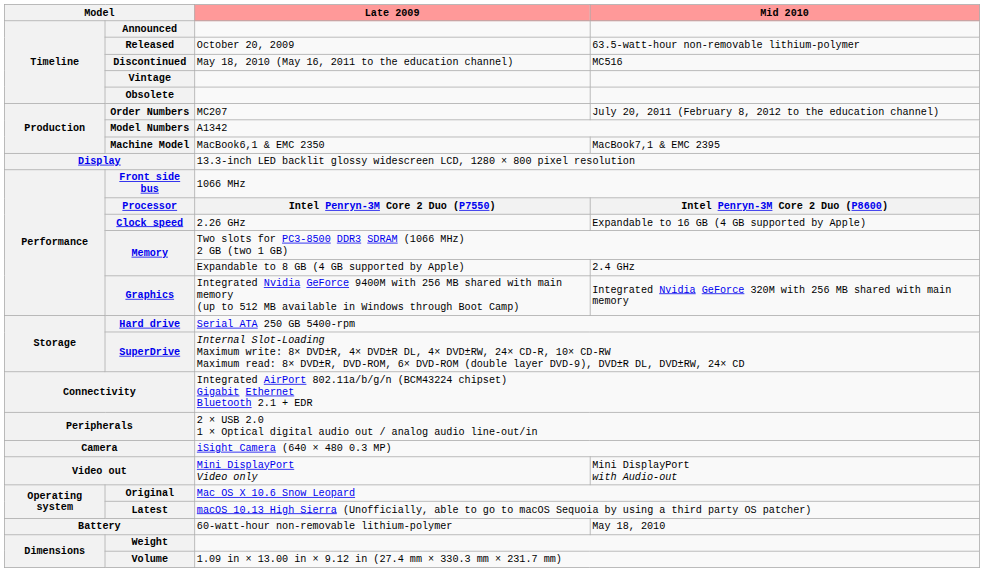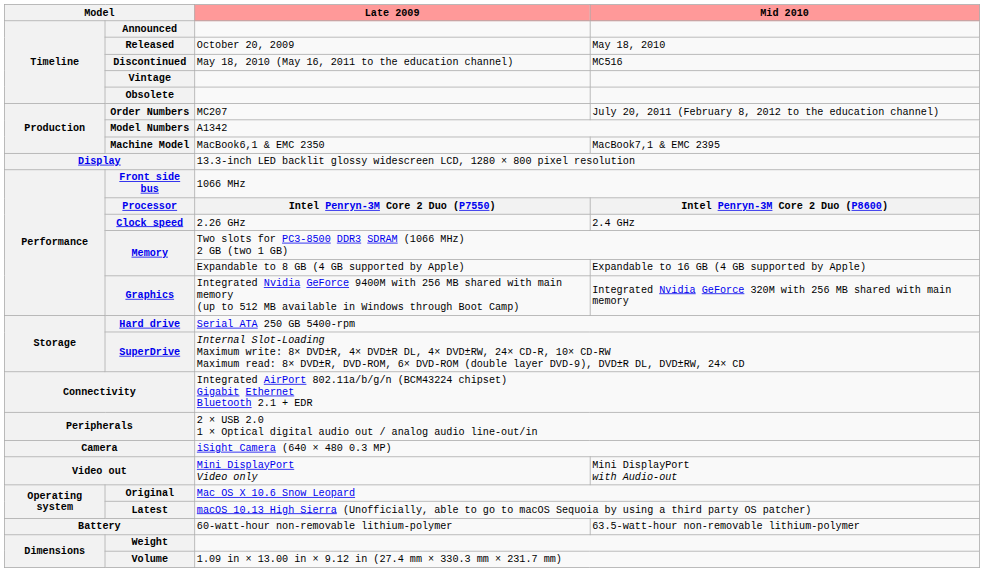(726, 46) 63.5-watt-hour non-removable lithium-polymer -> (629, 46) May 18, 2010
(729, 223) Expandable to 16 GB (4 GB supported by Apple) -> (614, 223) 2.4 GHz
(614, 267) 2.4 GHz -> (729, 267) Expandable to 16 GB (4 GB supported by Apple)
(629, 526) May 18, 2010 -> (726, 526) 63.5-watt-hour non-removable lithium-polymer
